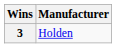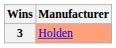(56, 33) no background -> (56, 33) lightsalmon background
